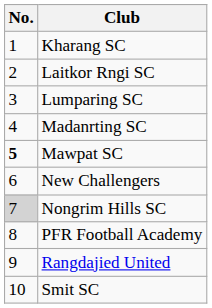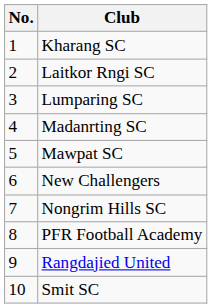(13, 153) bold -> (13, 153) normal
(13, 208) lightgrey background -> (13, 208) no background
